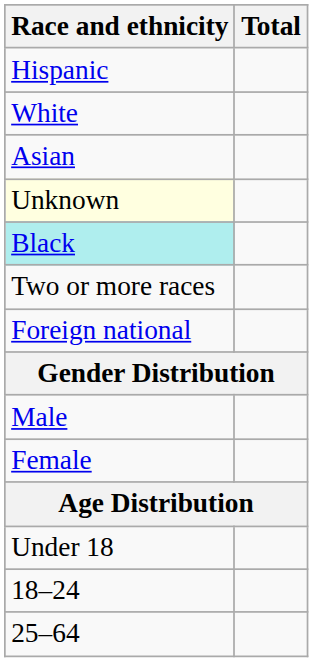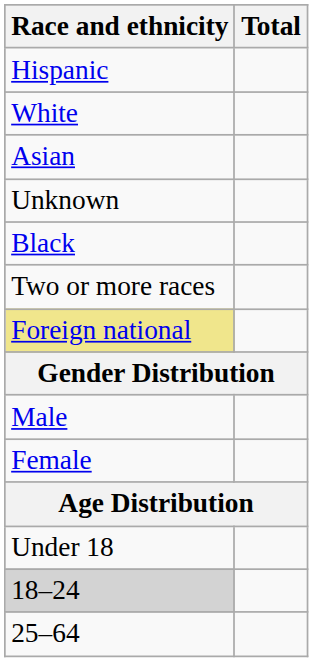(65, 199) lightyellow background -> (65, 199) no background
(43, 243) paleturquoise background -> (43, 243) no background
(101, 329) no background -> (101, 329) khaki background
(45, 590) no background -> (45, 590) lightgrey background
